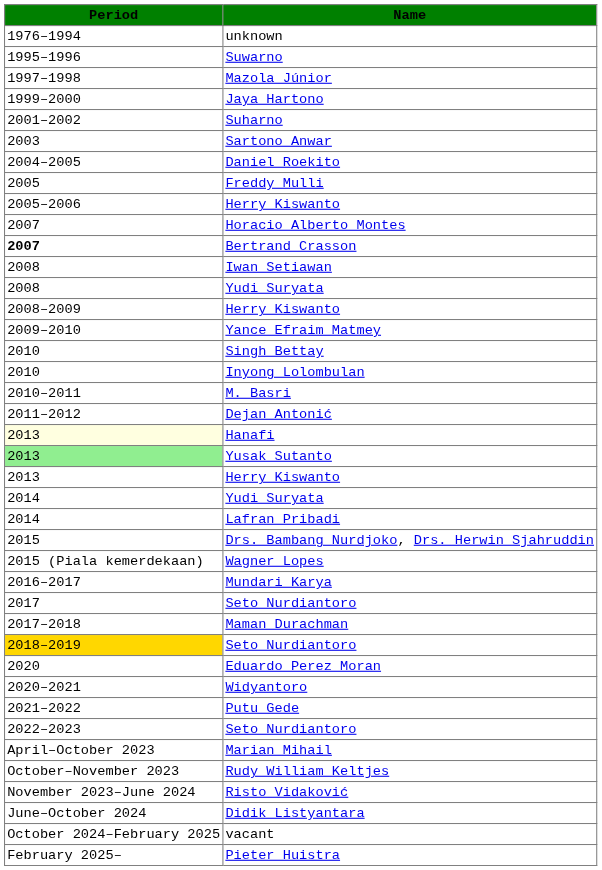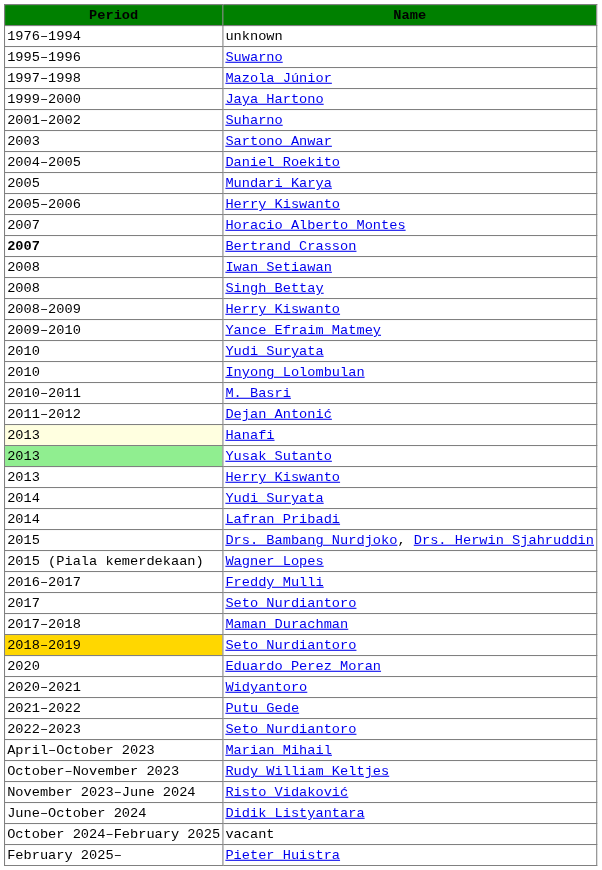(275, 183) Freddy Mulli -> (279, 183) Mundari Karya
(275, 288) Yudi Suryata -> (275, 288) Singh Bettay
(275, 351) Singh Bettay -> (275, 351) Yudi Suryata
(279, 582) Mundari Karya -> (275, 582) Freddy Mulli
